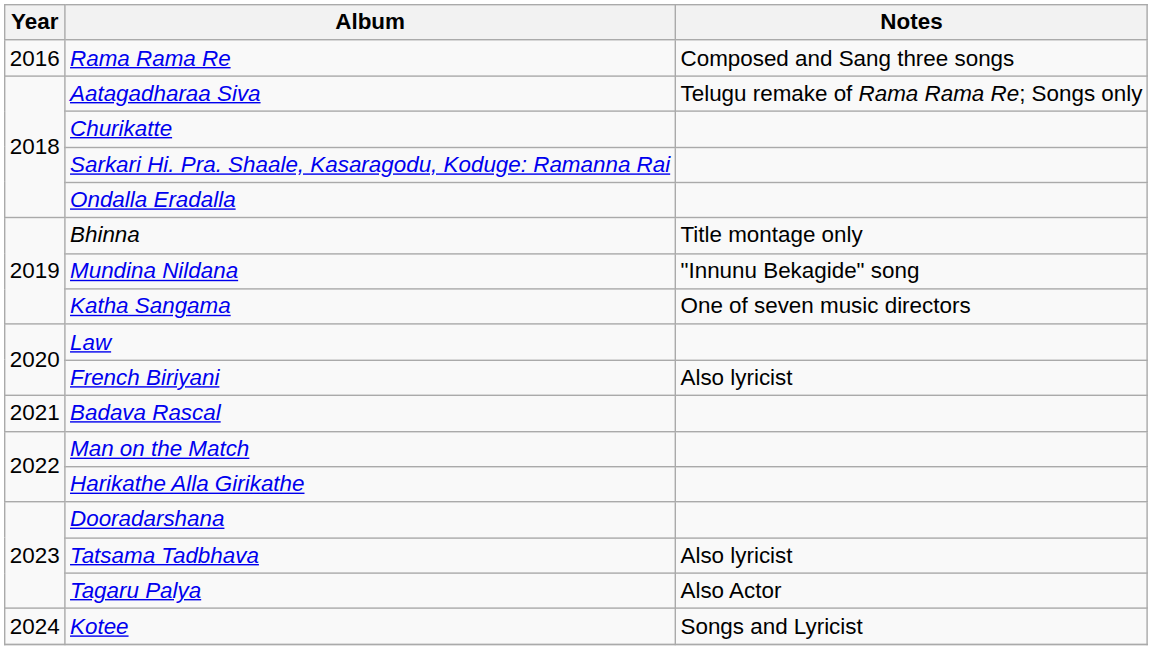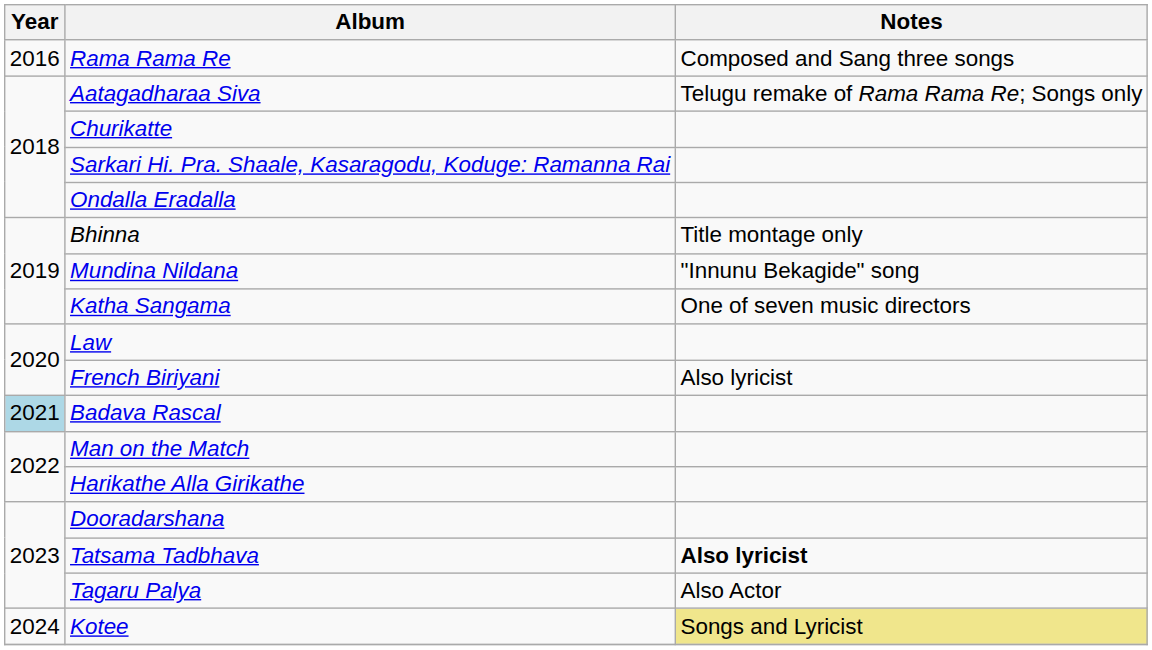(35, 413) no background -> (35, 413) lightblue background
(737, 555) normal -> (744, 555) bold
(772, 626) no background -> (772, 626) khaki background
